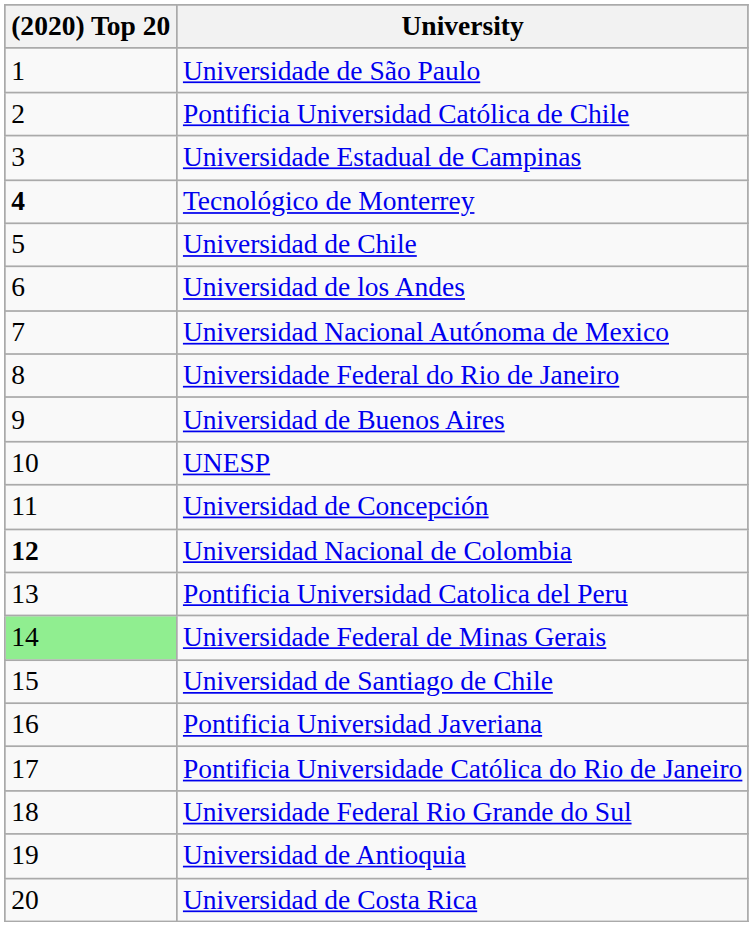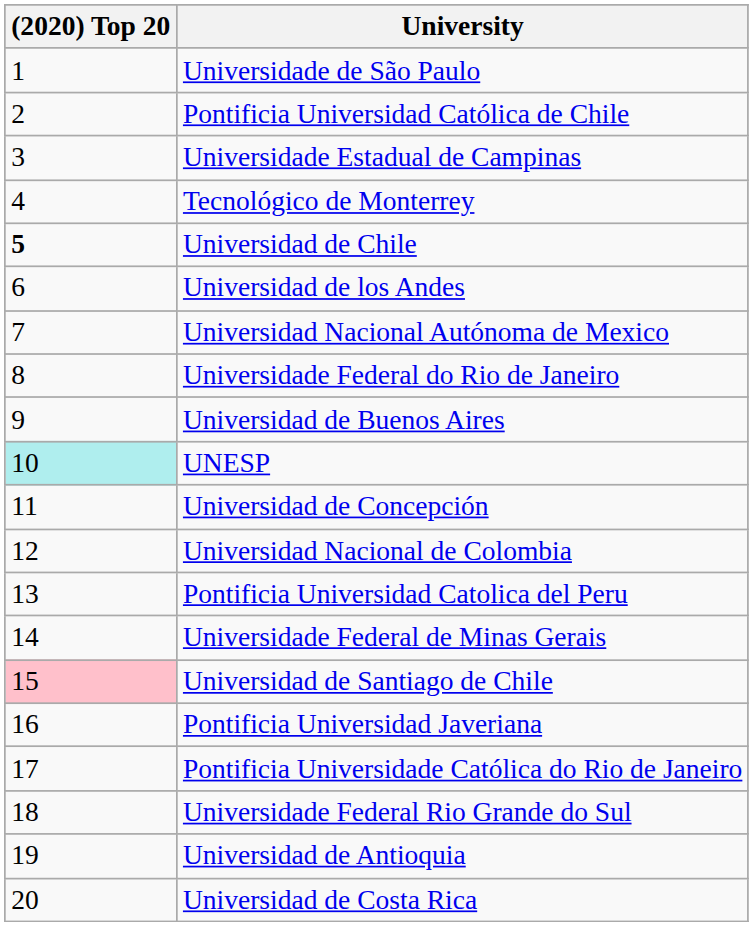(18, 200) bold -> (18, 200) normal
(18, 244) normal -> (18, 244) bold
(25, 462) no background -> (25, 462) paleturquoise background
(25, 550) bold -> (25, 550) normal
(25, 637) lightgreen background -> (25, 637) no background
(25, 680) no background -> (25, 680) pink background
